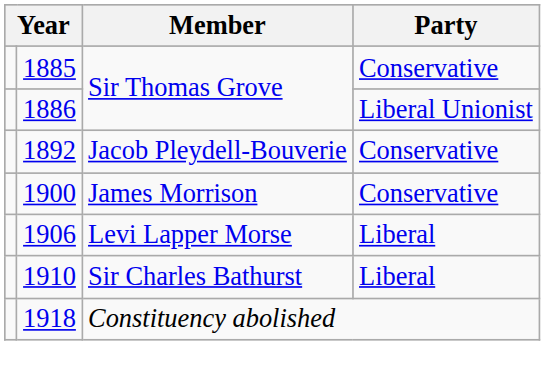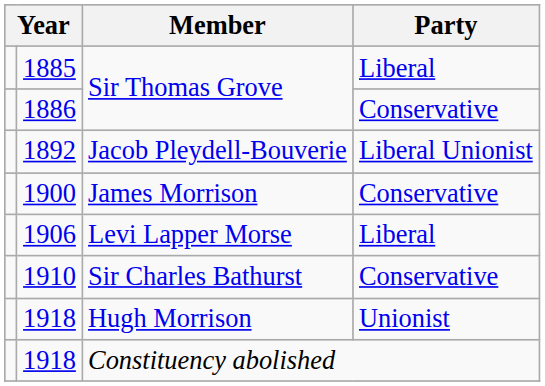(429, 67) Conservative -> (397, 67) Liberal
(446, 109) Liberal Unionist -> (429, 109) Conservative
(429, 151) Conservative -> (446, 151) Liberal Unionist
(397, 276) Liberal -> (429, 276) Conservative
+ row: (49, 318)
